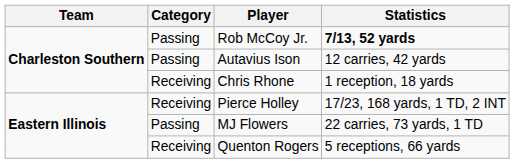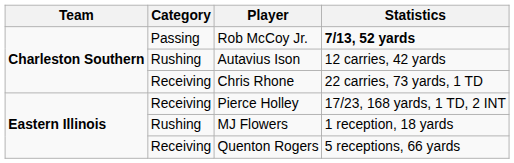(175, 59) Passing -> (176, 59) Rushing
(389, 81) 1 reception, 18 yards -> (404, 81) 22 carries, 73 yards, 1 TD
(175, 125) Passing -> (176, 125) Rushing
(404, 125) 22 carries, 73 yards, 1 TD -> (389, 125) 1 reception, 18 yards
